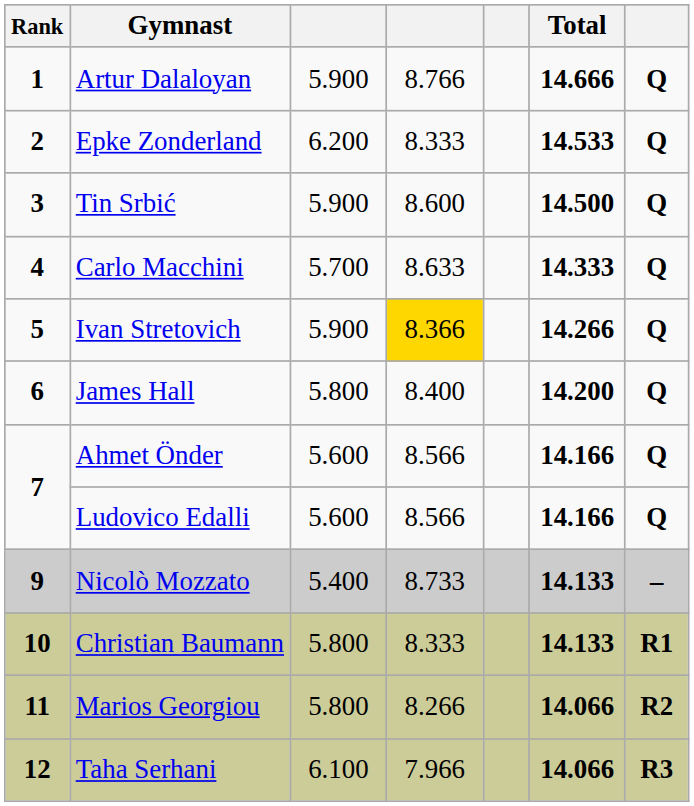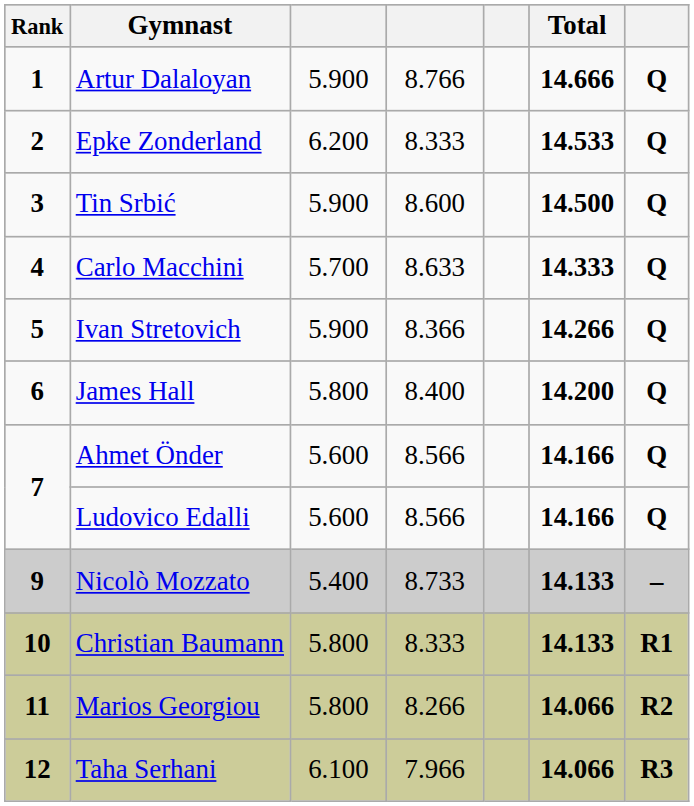(435, 329) gold background -> (435, 329) no background
